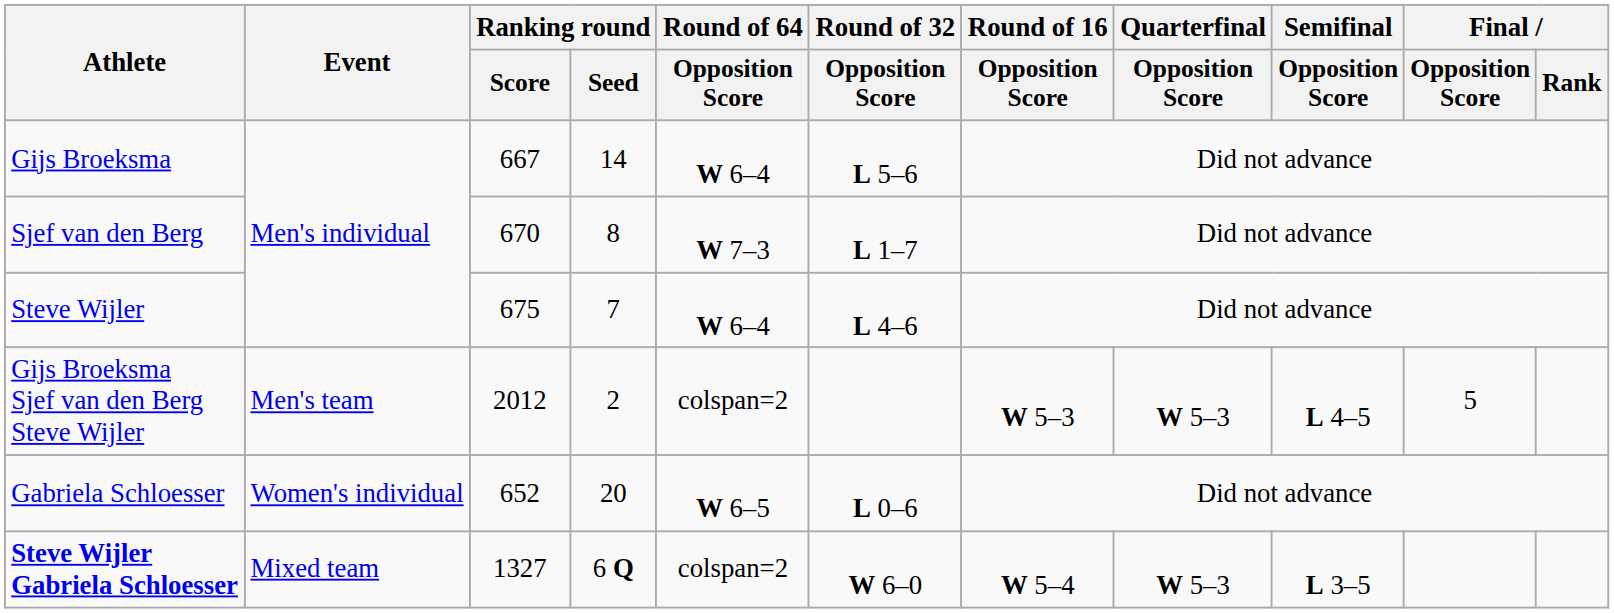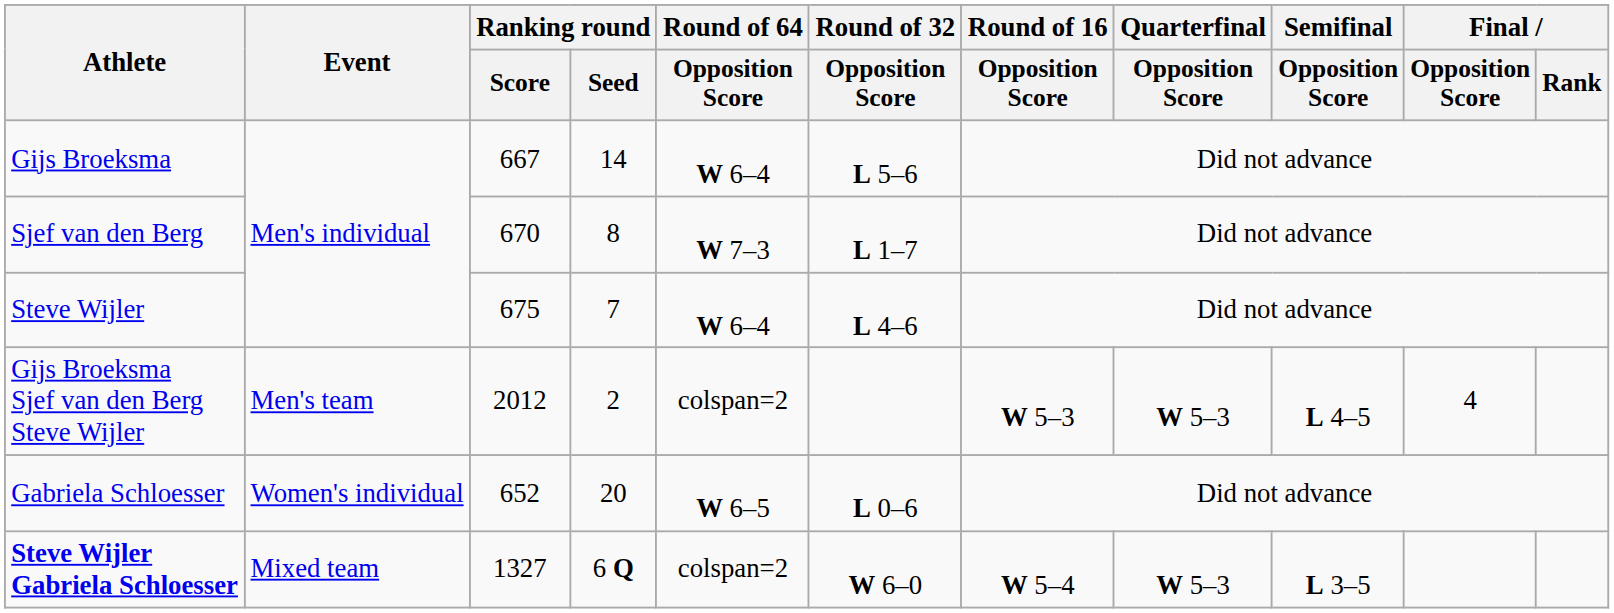(1470, 401) 5 -> (1470, 401) 4
